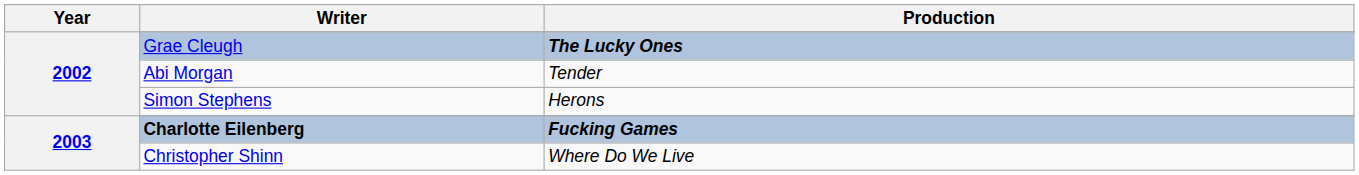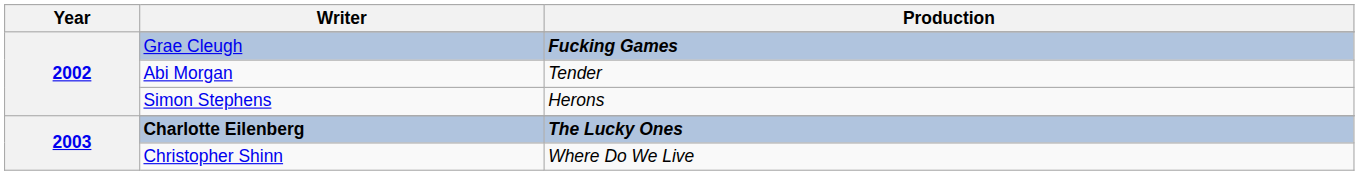(616, 45) The Lucky Ones -> (613, 45) Fucking Games
(613, 128) Fucking Games -> (616, 128) The Lucky Ones
